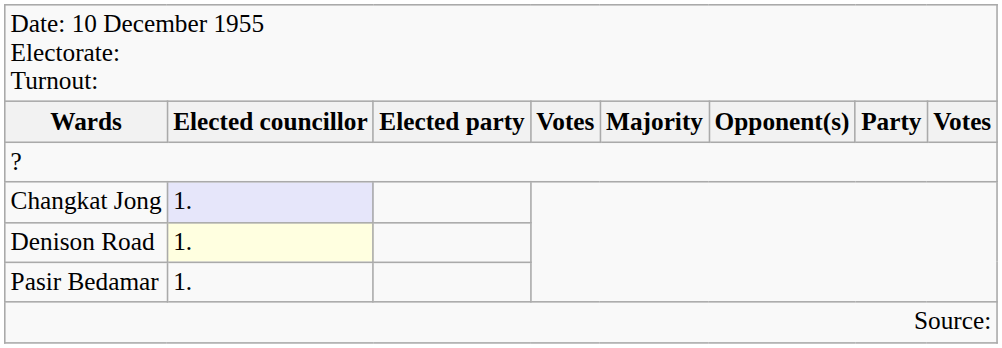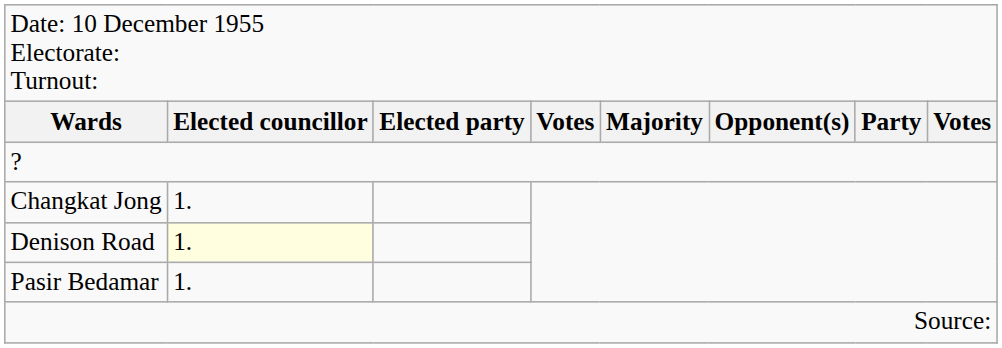(183, 201) lavender background -> (183, 201) no background
